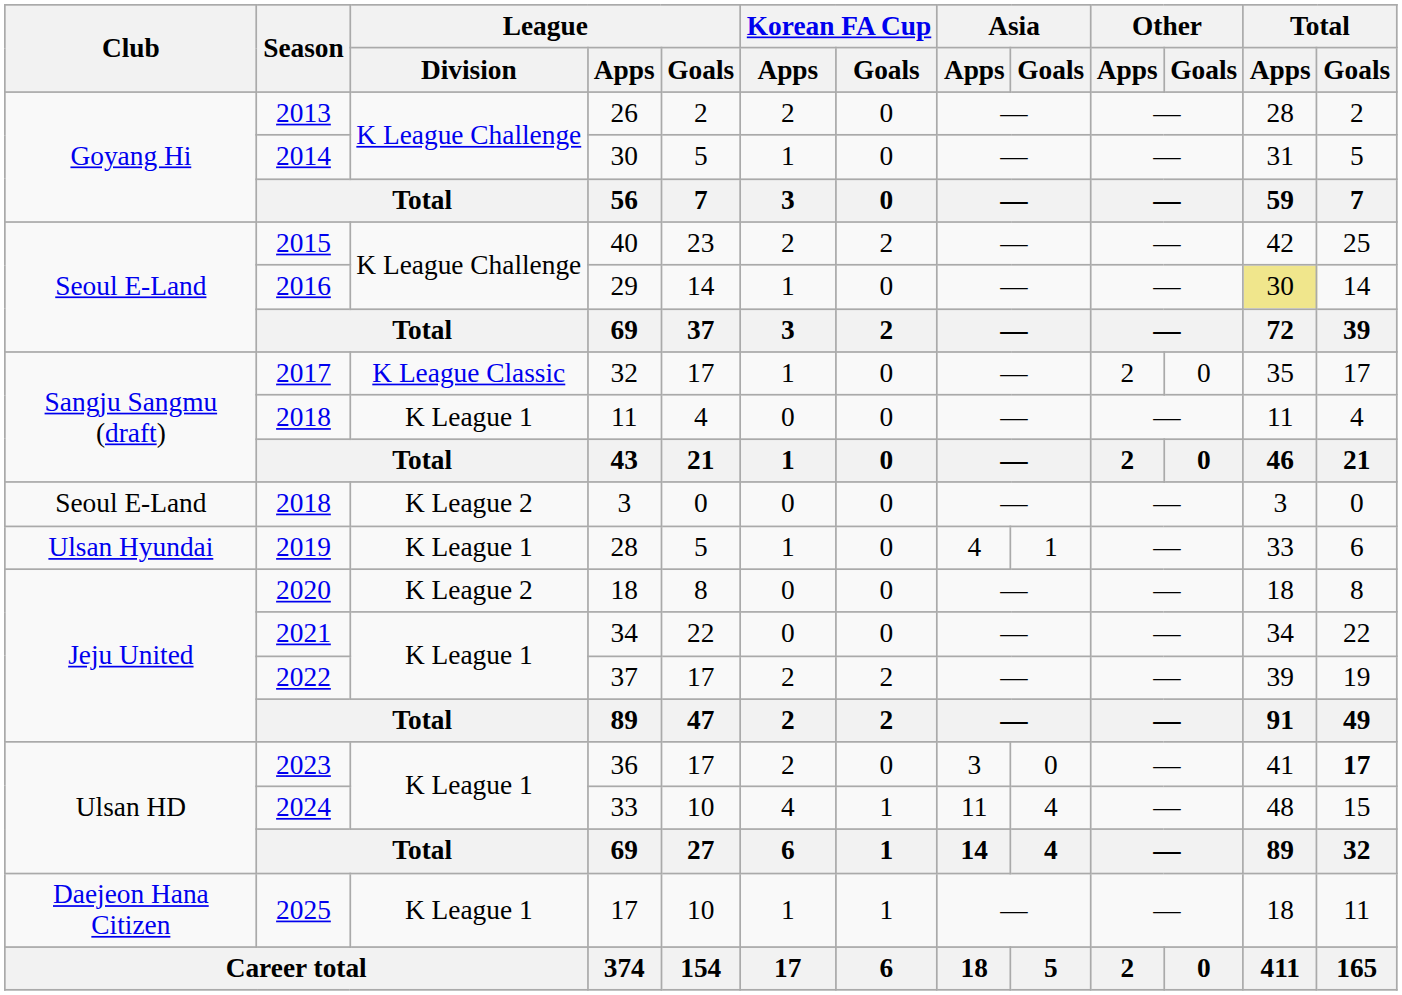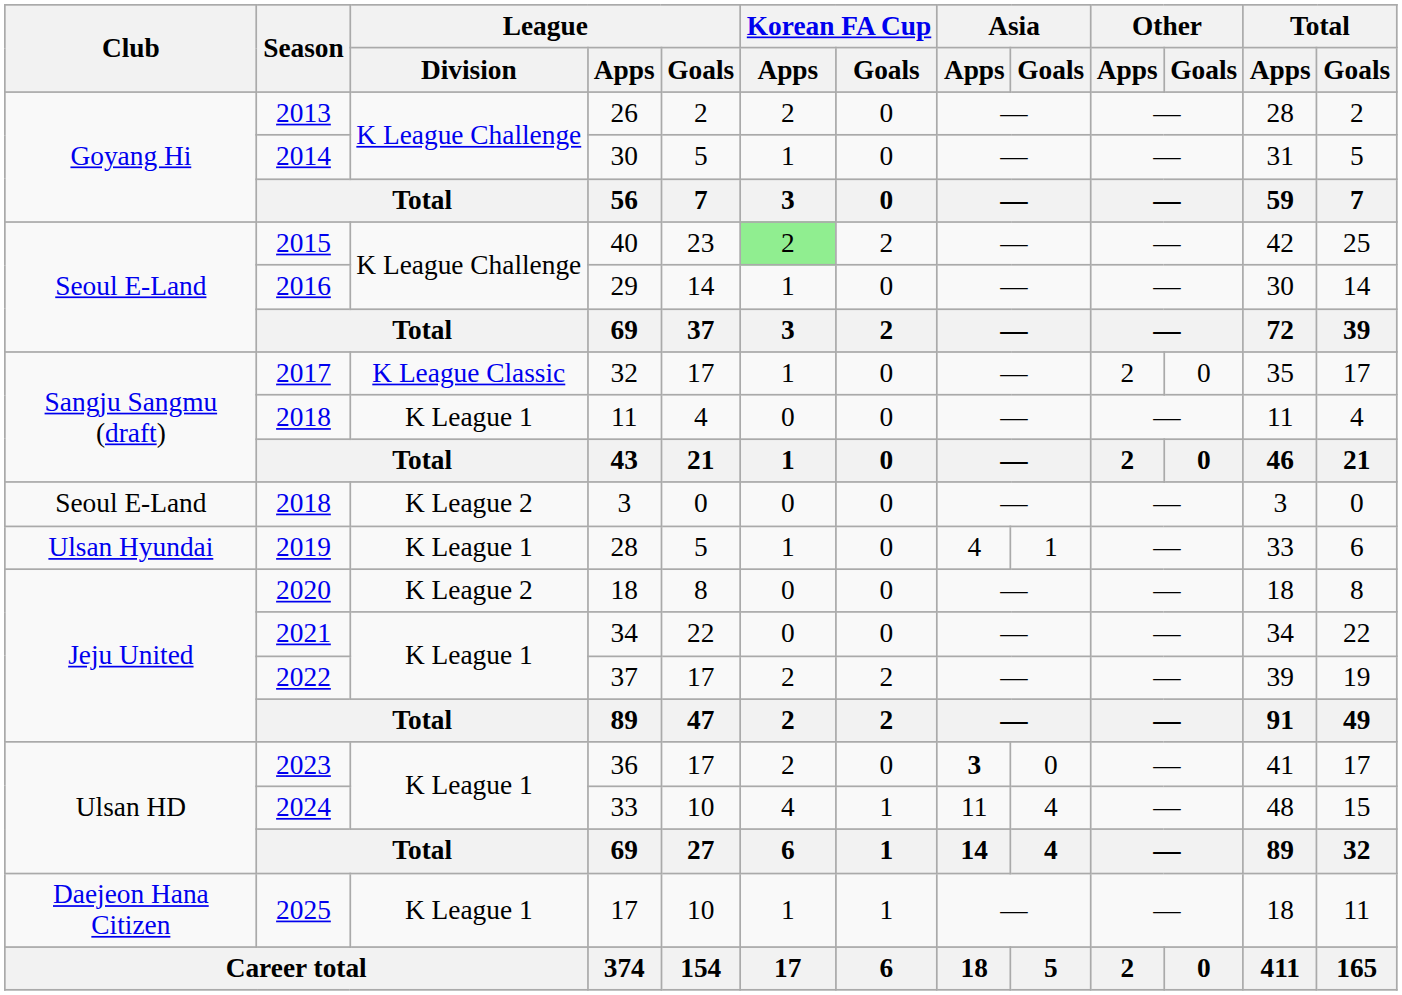(788, 243) no background -> (788, 243) lightgreen background
(1280, 286) khaki background -> (1280, 286) no background
(974, 763) normal -> (974, 763) bold
(1357, 763) bold -> (1357, 763) normal
